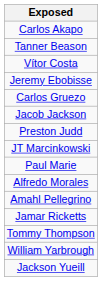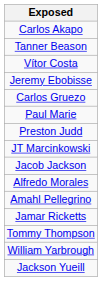(51, 115) Jacob Jackson -> (51, 115) Paul Marie
(51, 166) Paul Marie -> (51, 166) Jacob Jackson
